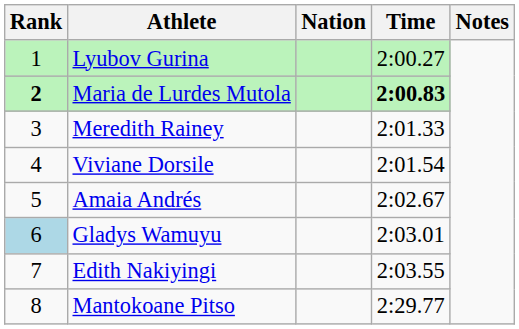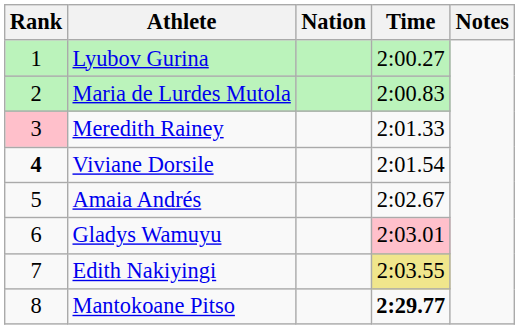(36, 93) bold -> (36, 93) normal
(411, 93) bold -> (411, 93) normal
(36, 128) no background -> (36, 128) pink background
(36, 164) normal -> (36, 164) bold
(36, 235) lightblue background -> (36, 235) no background
(411, 235) no background -> (411, 235) pink background
(411, 270) no background -> (411, 270) khaki background
(411, 306) normal -> (411, 306) bold
